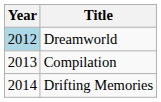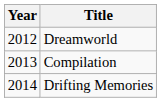(22, 39) lightblue background -> (22, 39) no background
